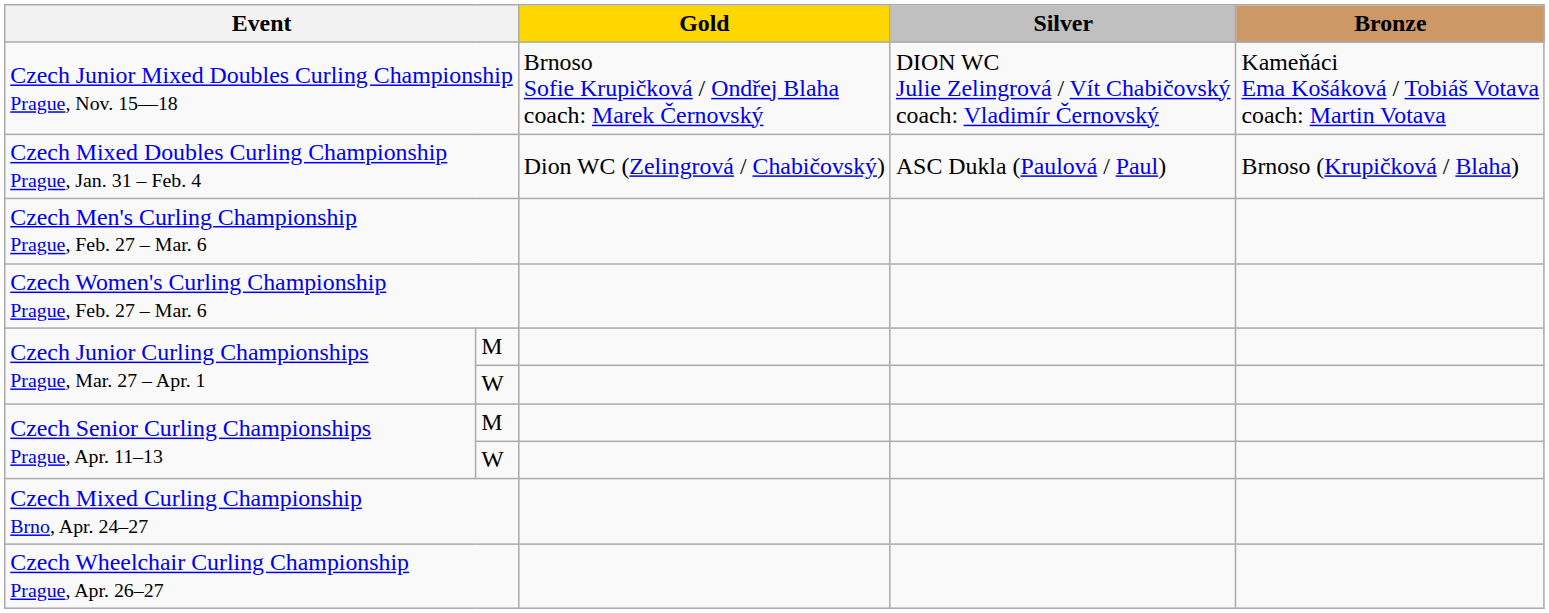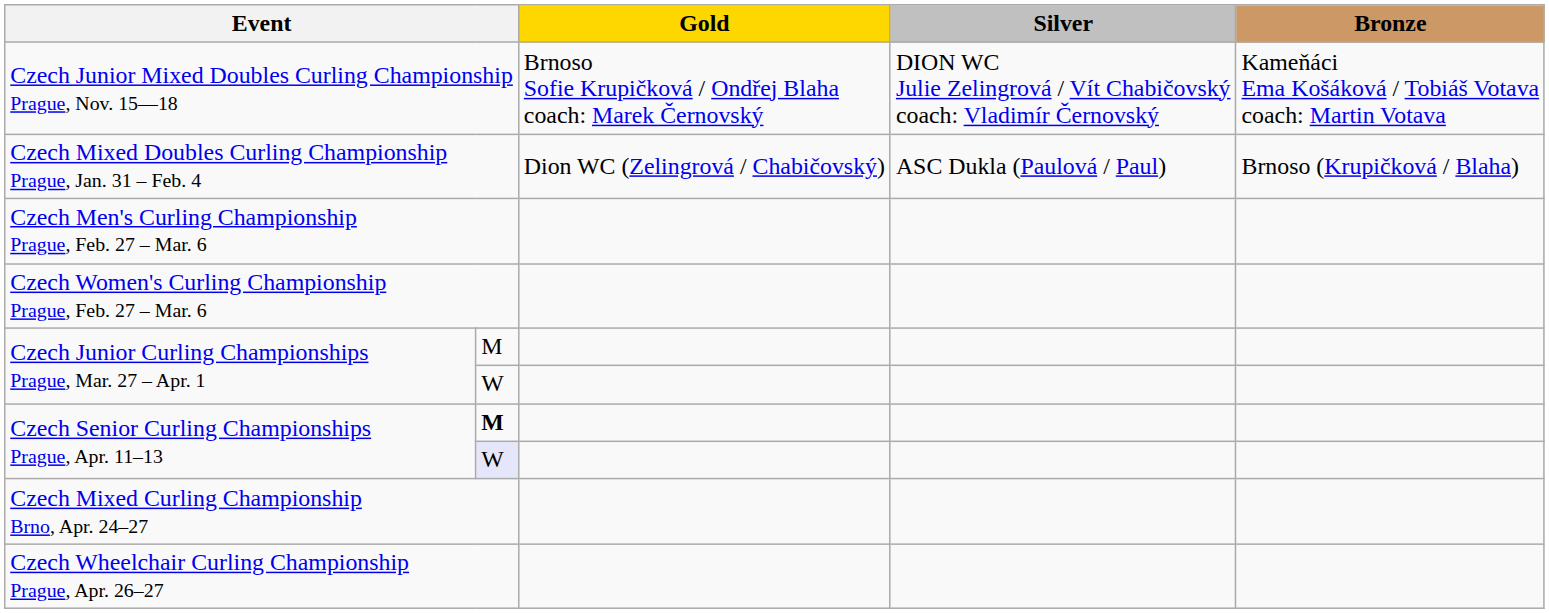(492, 422) normal -> (493, 422) bold
(493, 459) no background -> (493, 459) lavender background
